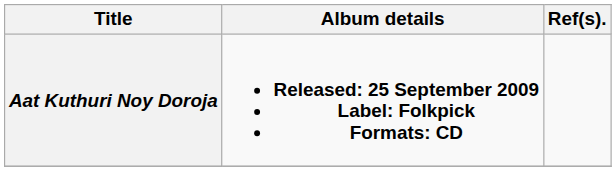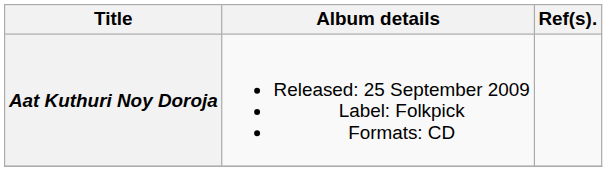(383, 111) bold -> (378, 111) normal
